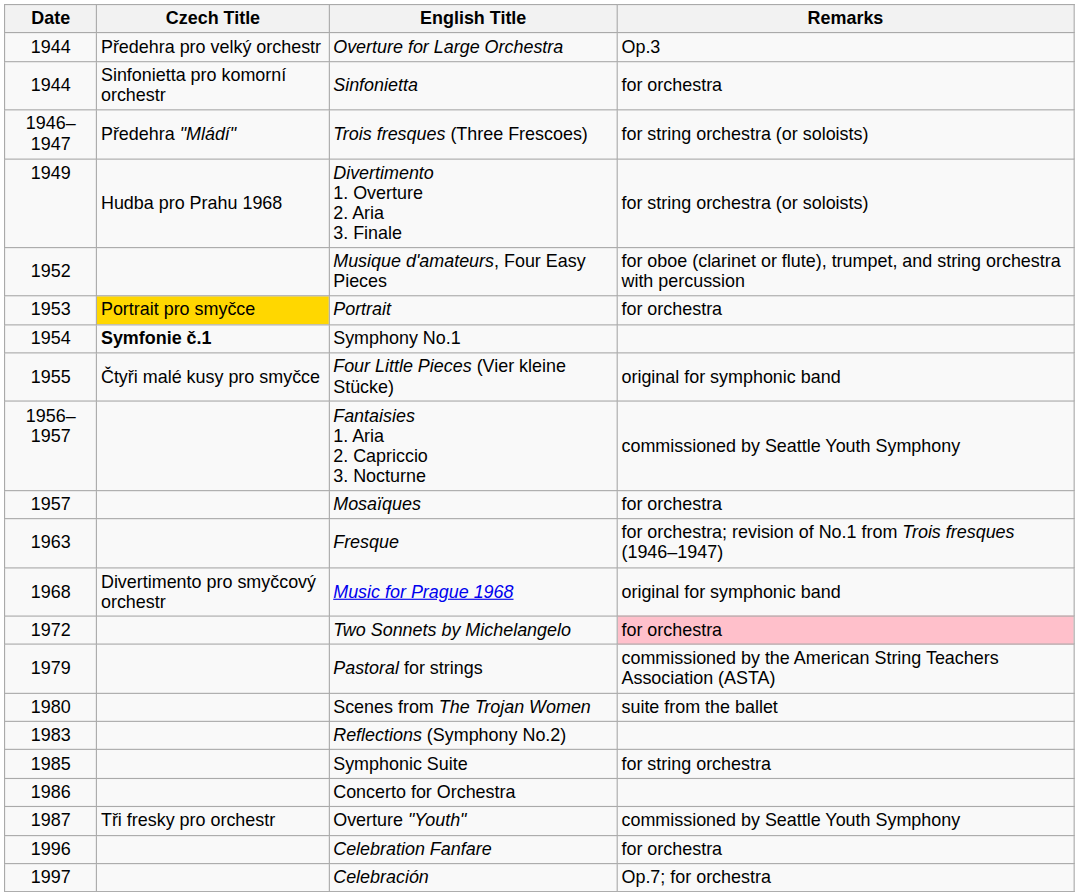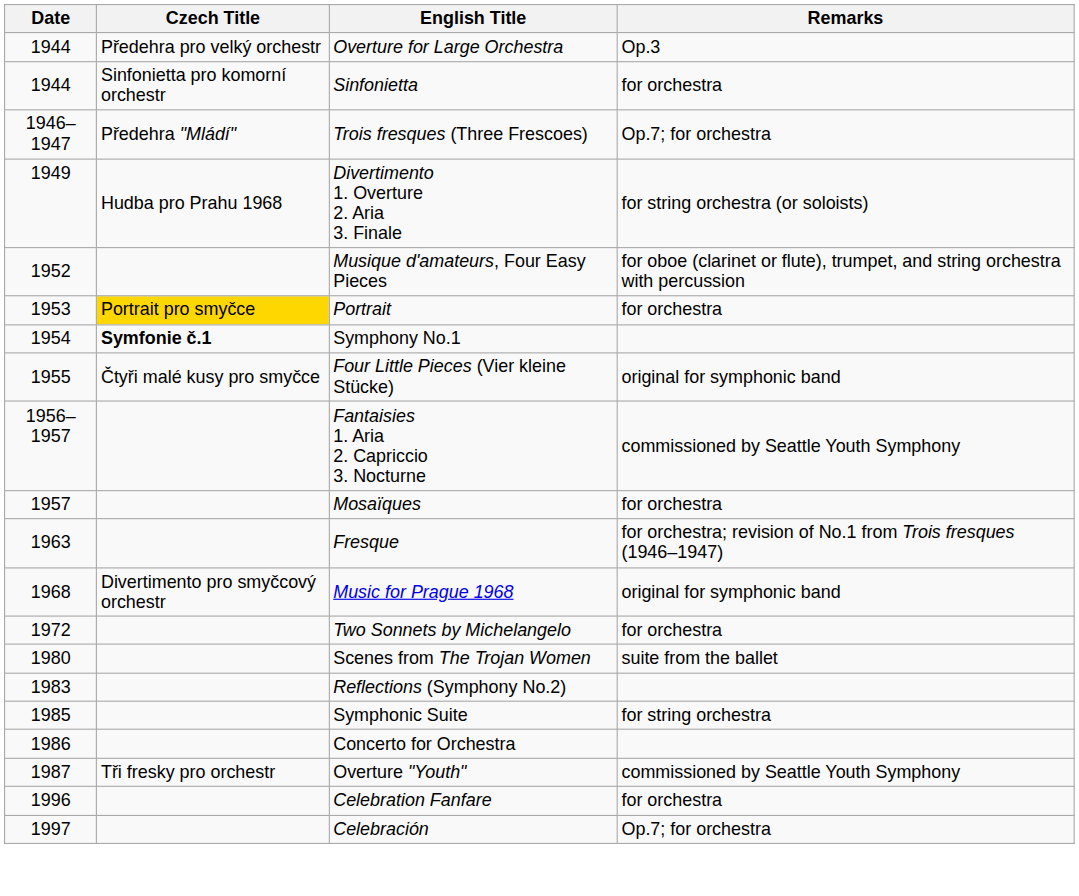(745, 134) for string orchestra (or soloists) -> (696, 134) Op.7; for orchestra
(672, 630) pink background -> (672, 630) no background
- row: (408, 668)
